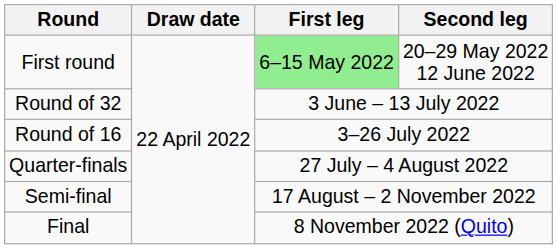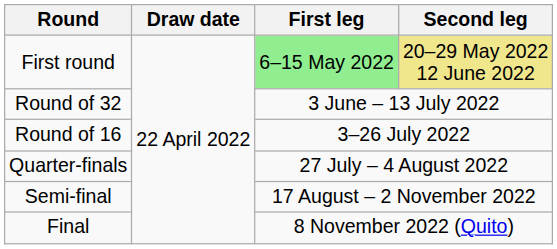(476, 61) no background -> (476, 61) khaki background
